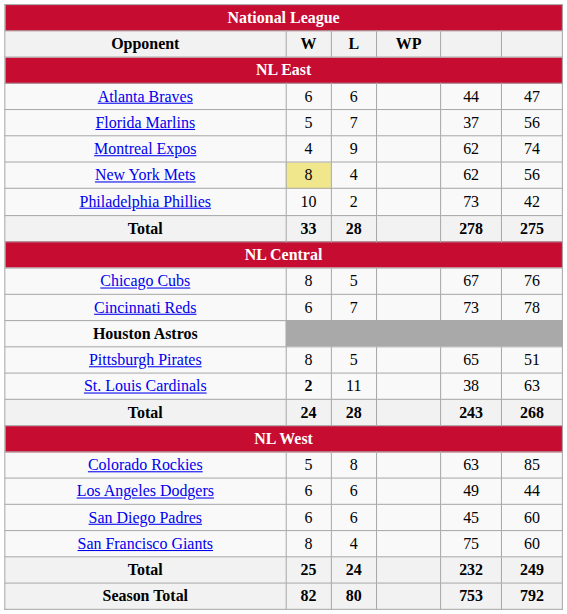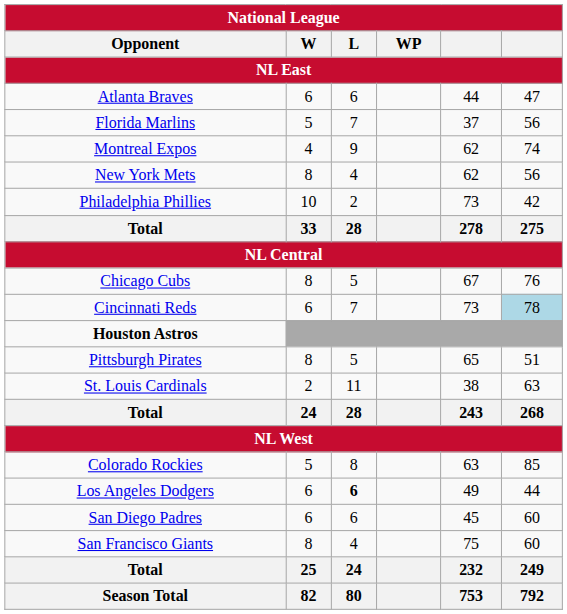(308, 175) khaki background -> (308, 175) no background
(532, 307) no background -> (532, 307) lightblue background
(308, 386) bold -> (308, 386) normal
(354, 491) normal -> (354, 491) bold
